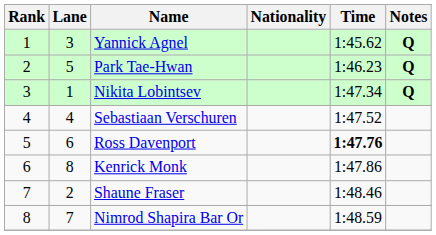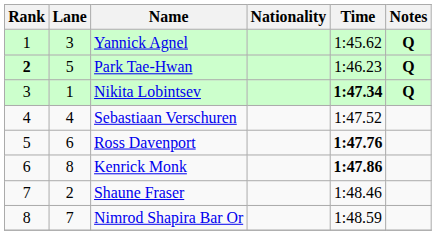(27, 67) normal -> (27, 67) bold
(358, 92) normal -> (358, 92) bold
(358, 167) normal -> (358, 167) bold
